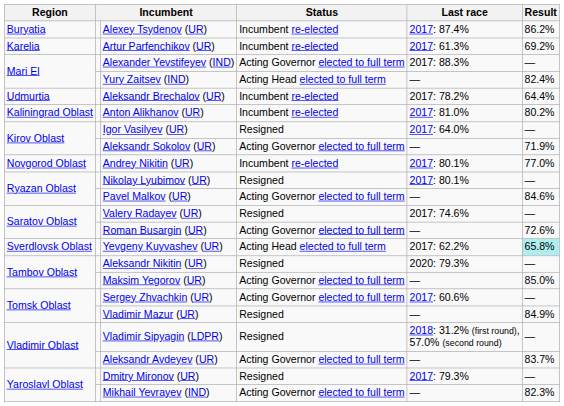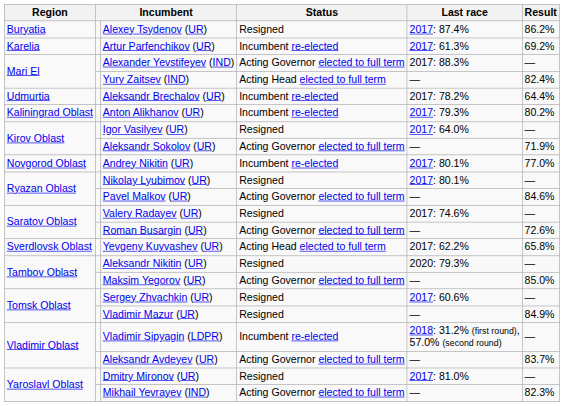(289, 29) Incumbent re-elected -> (261, 29) Resigned
(439, 113) 2017: 81.0% -> (439, 113) 2017: 79.3%
(540, 247) paleturquoise background -> (540, 247) no background
(322, 297) Acting Governor elected to full term -> (261, 297) Resigned
(261, 337) Resigned -> (289, 337) Incumbent re-elected
(439, 376) 2017: 79.3% -> (439, 376) 2017: 81.0%
